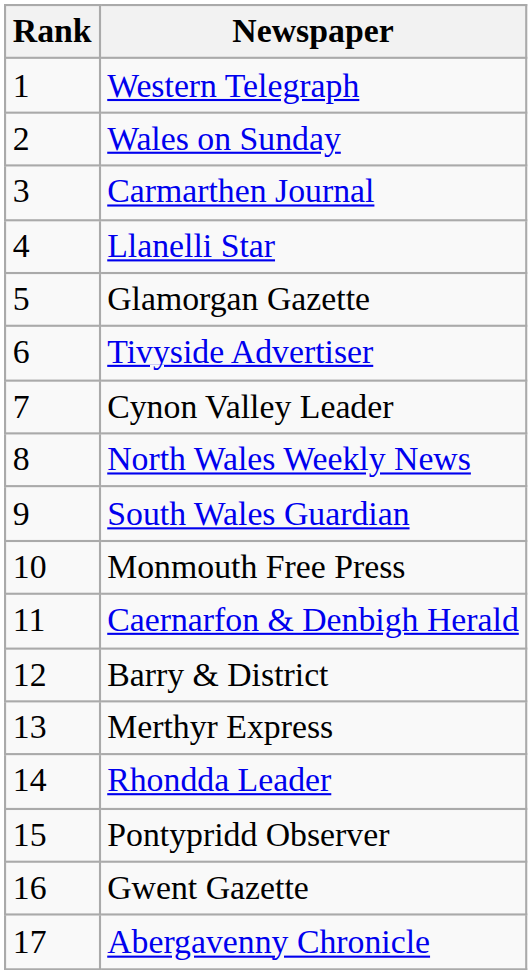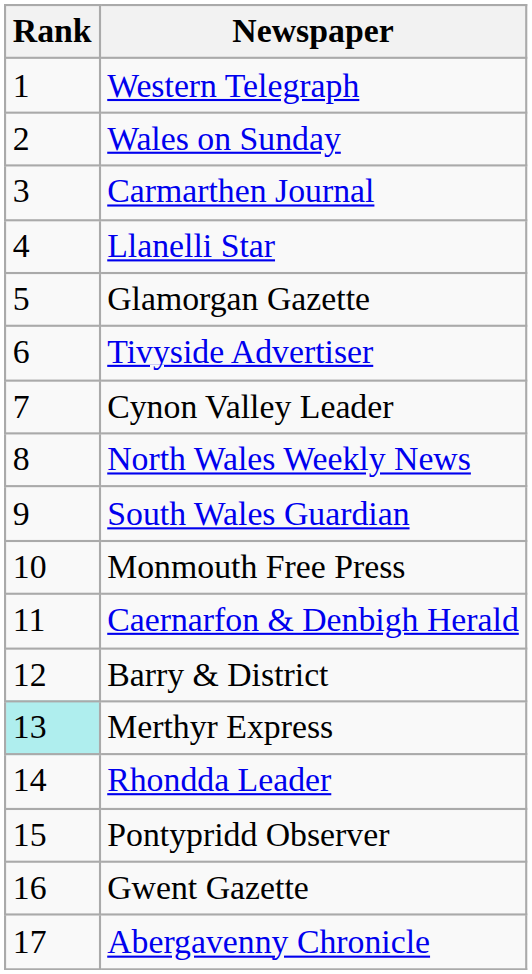(30, 727) no background -> (30, 727) paleturquoise background
